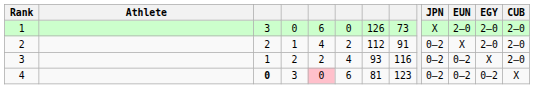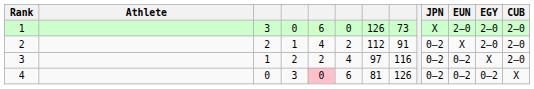(376, 60) 93 -> (376, 60) 97
(267, 76) bold -> (267, 76) normal
(403, 76) 123 -> (403, 76) 126
